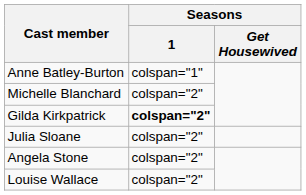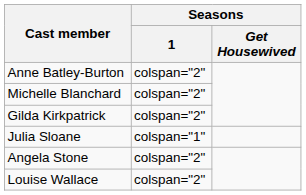(167, 72) colspan="1" -> (170, 72) colspan="2"
(171, 115) bold -> (170, 115) normal
(167, 136) colspan="2" -> (170, 136) colspan="1"
